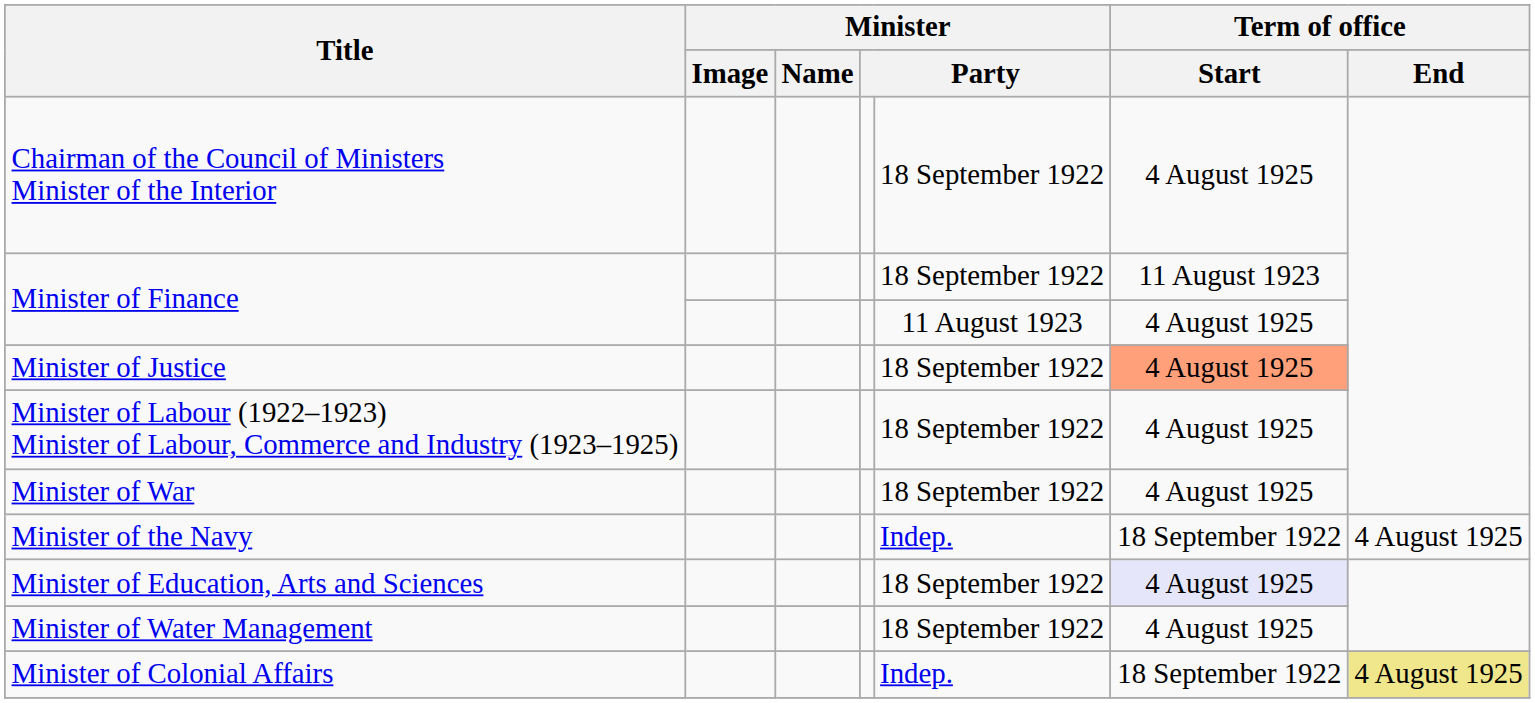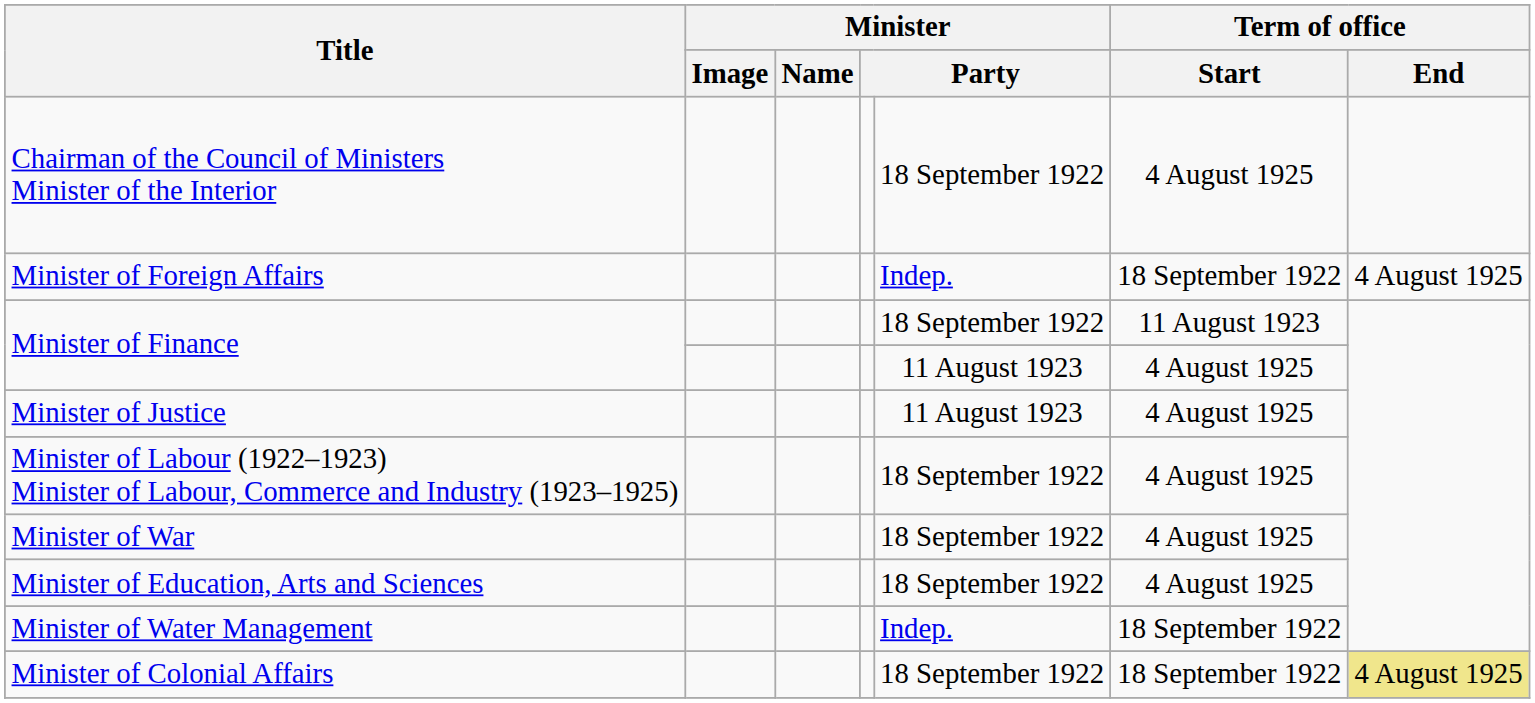+ row: (168, 275)
(992, 367) 18 September 1922 -> (992, 412) 11 August 1923
(1229, 367) lightsalmon background -> (1229, 412) no background
- row: (132, 536)
(1229, 582) lavender background -> (1229, 582) no background
(992, 628) 18 September 1922 -> (916, 628) Indep.
(1229, 628) 4 August 1925 -> (1229, 628) 18 September 1922
(916, 673) Indep. -> (992, 673) 18 September 1922
